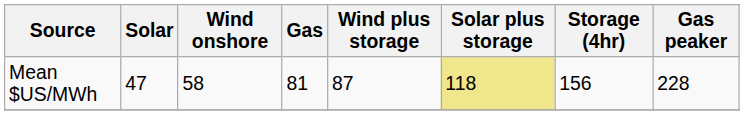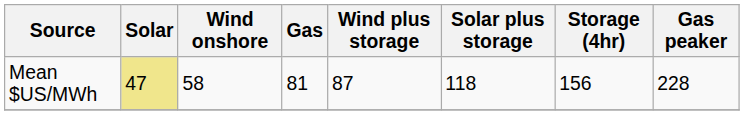(136, 83) no background -> (136, 83) khaki background
(461, 83) khaki background -> (461, 83) no background
